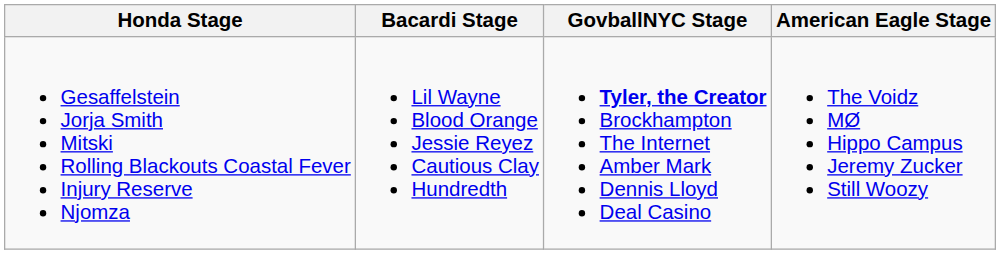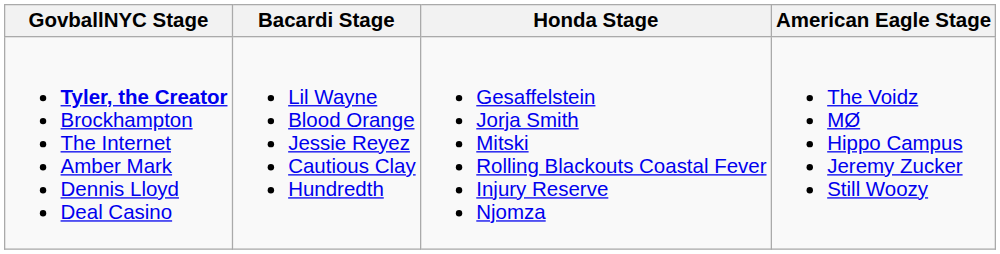columns swapped: (657, 20) <-> (180, 20)
